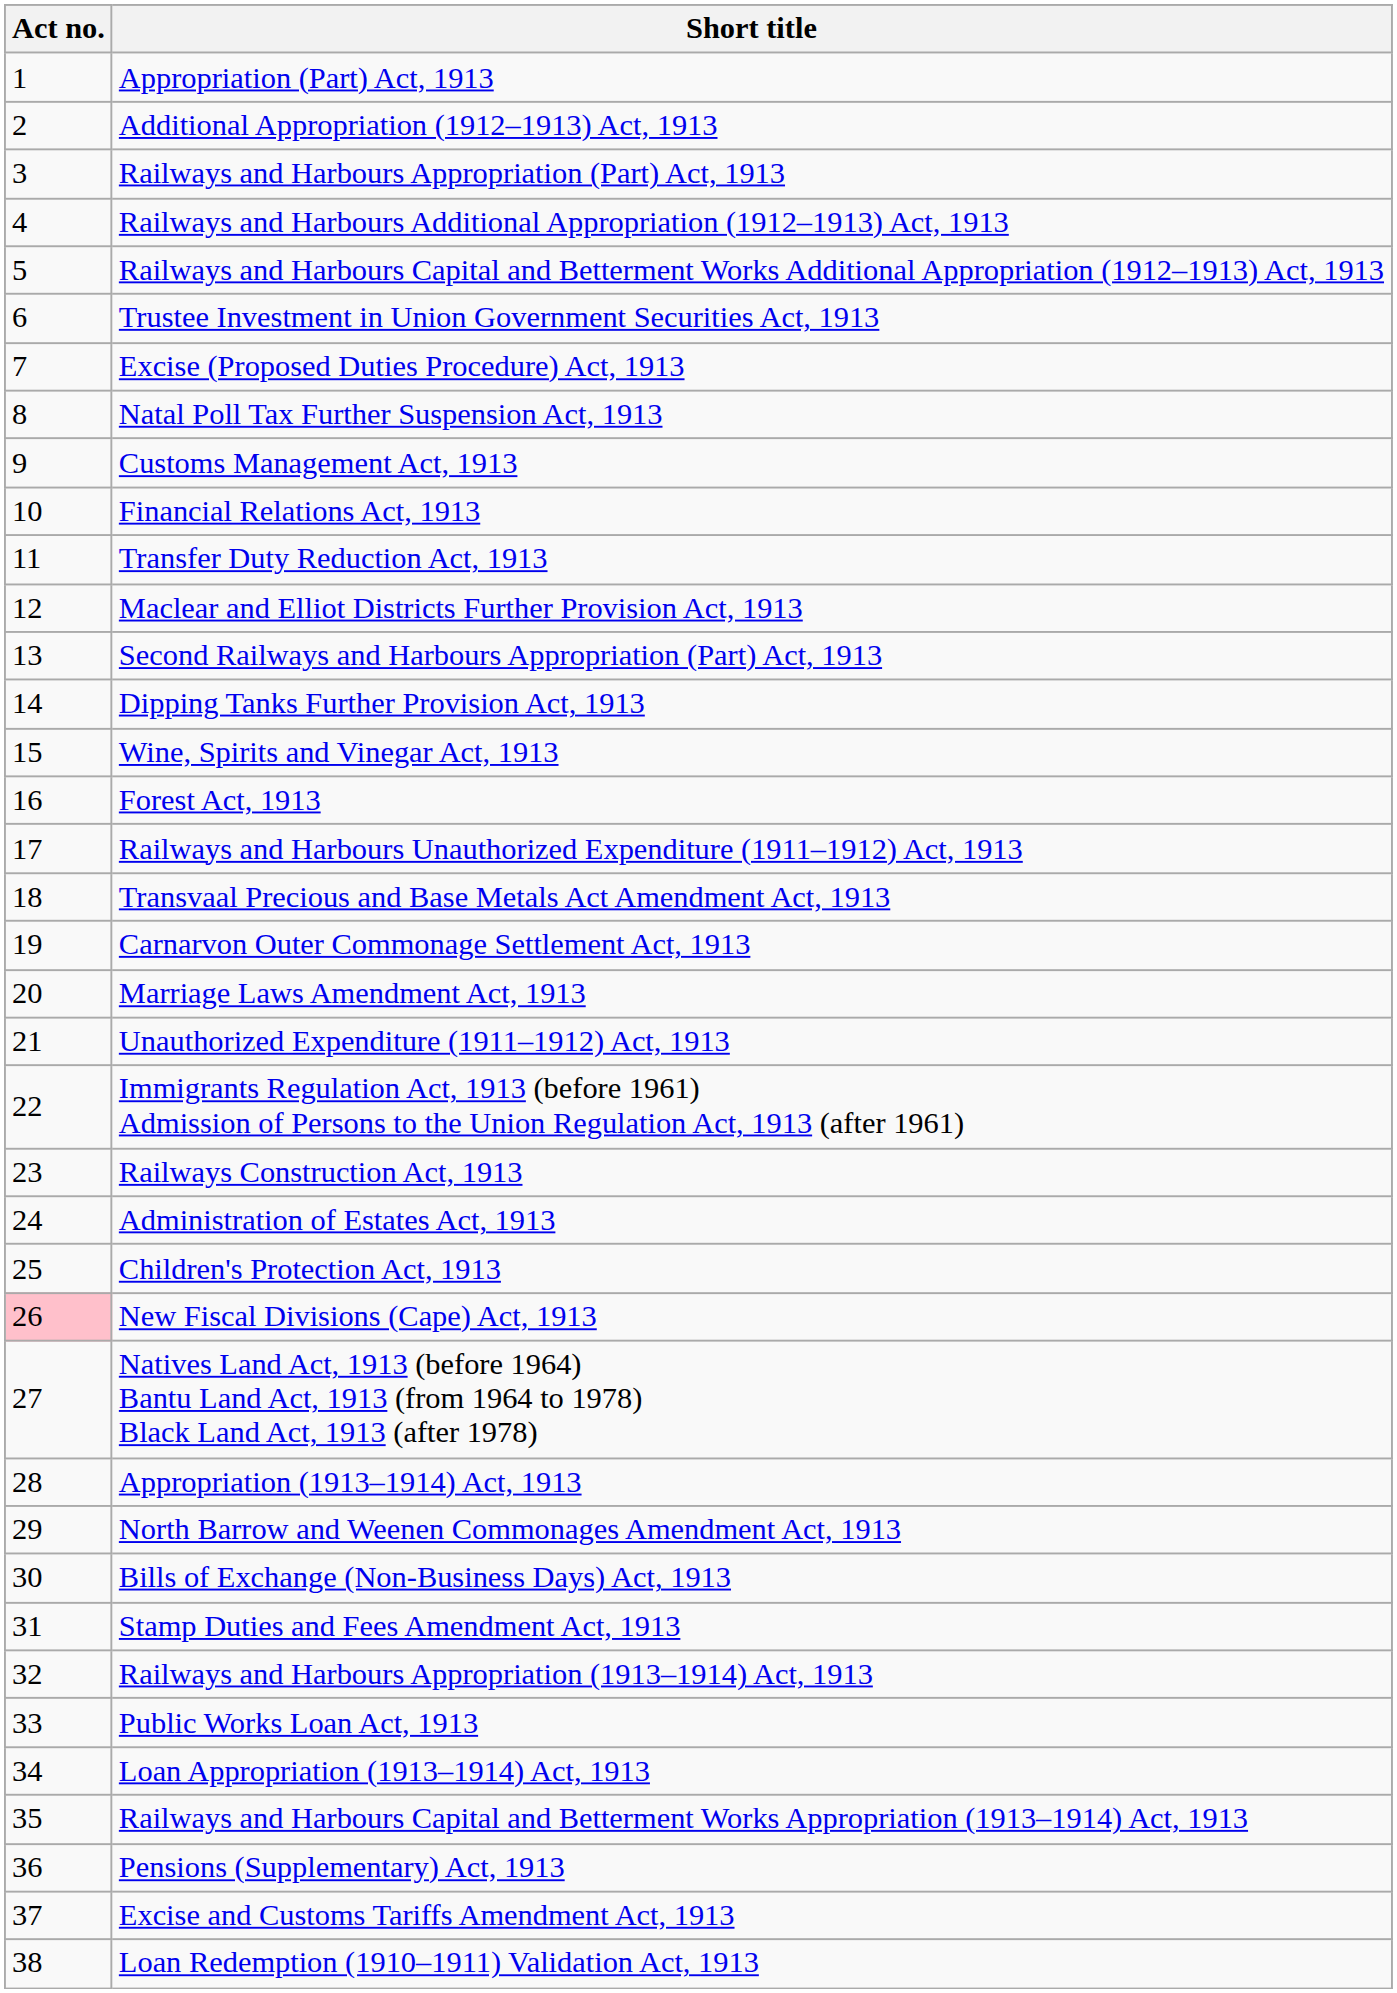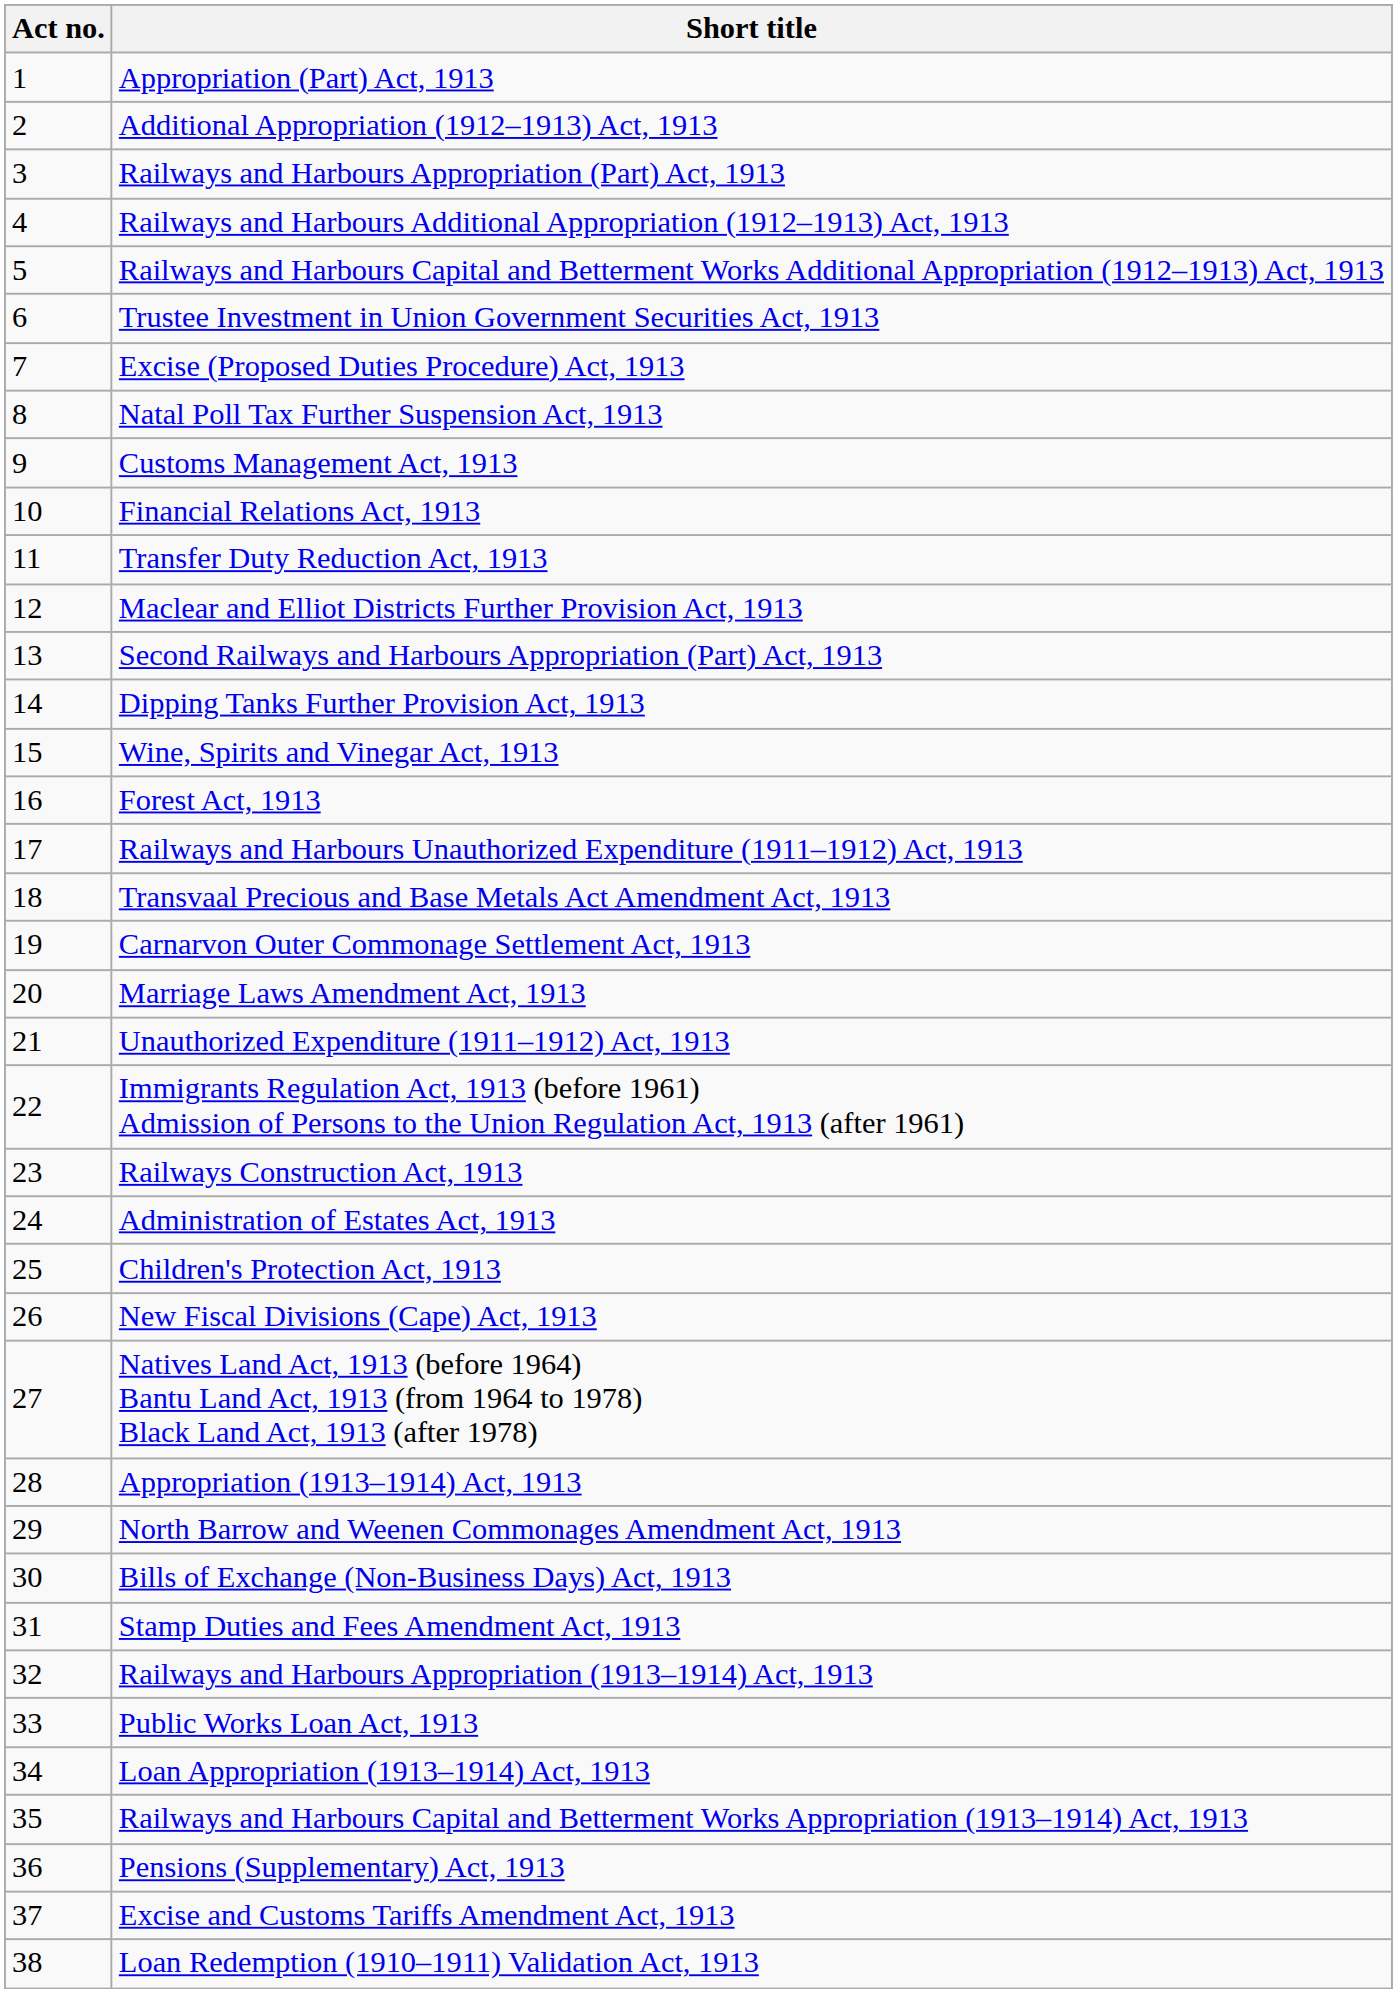(27, 1316) pink background -> (27, 1316) no background
